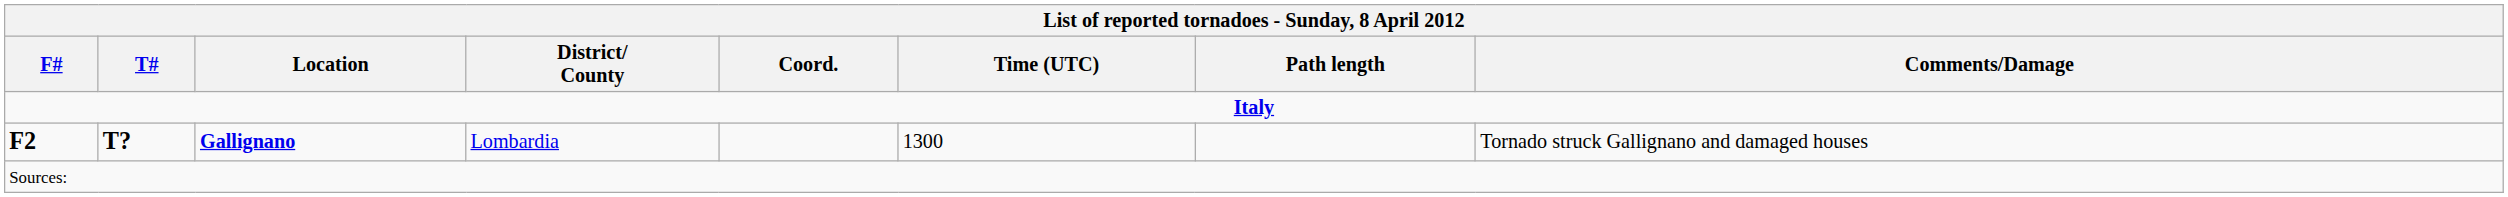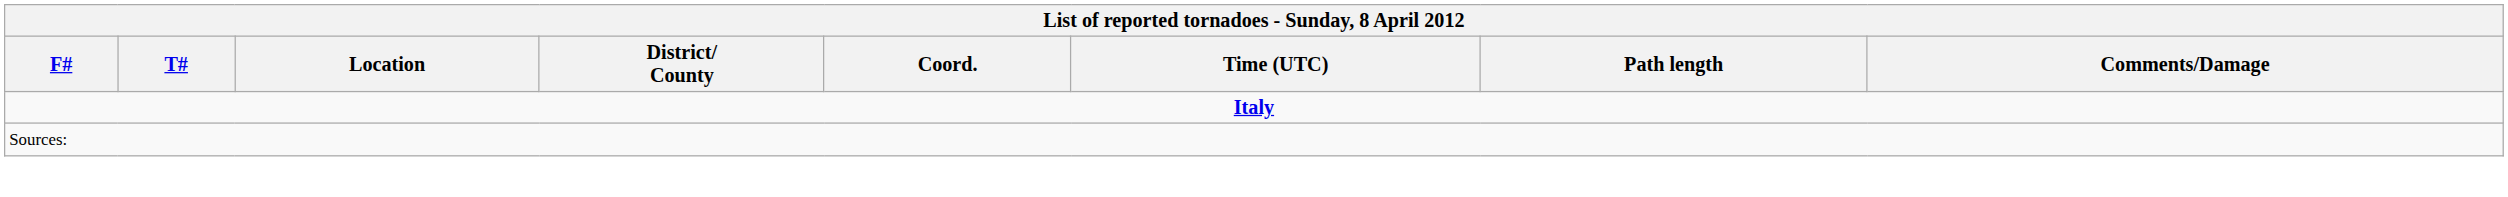- row: (23, 141)
